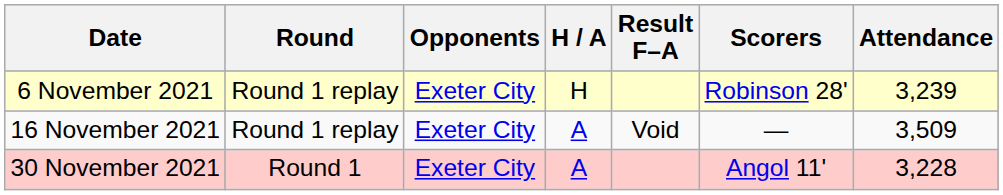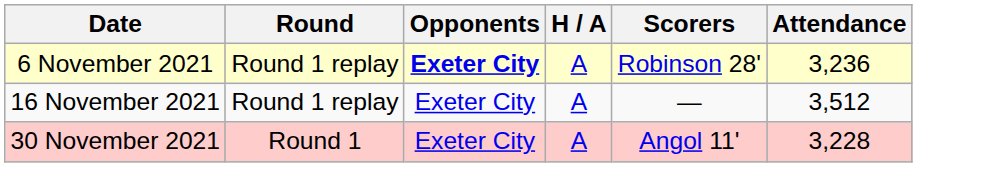- column: (655, 37)
(475, 90) normal -> (475, 63) bold
(579, 90) H -> (579, 63) A
(926, 90) 3,239 -> (839, 63) 3,236
(926, 129) 3,509 -> (839, 102) 3,512
